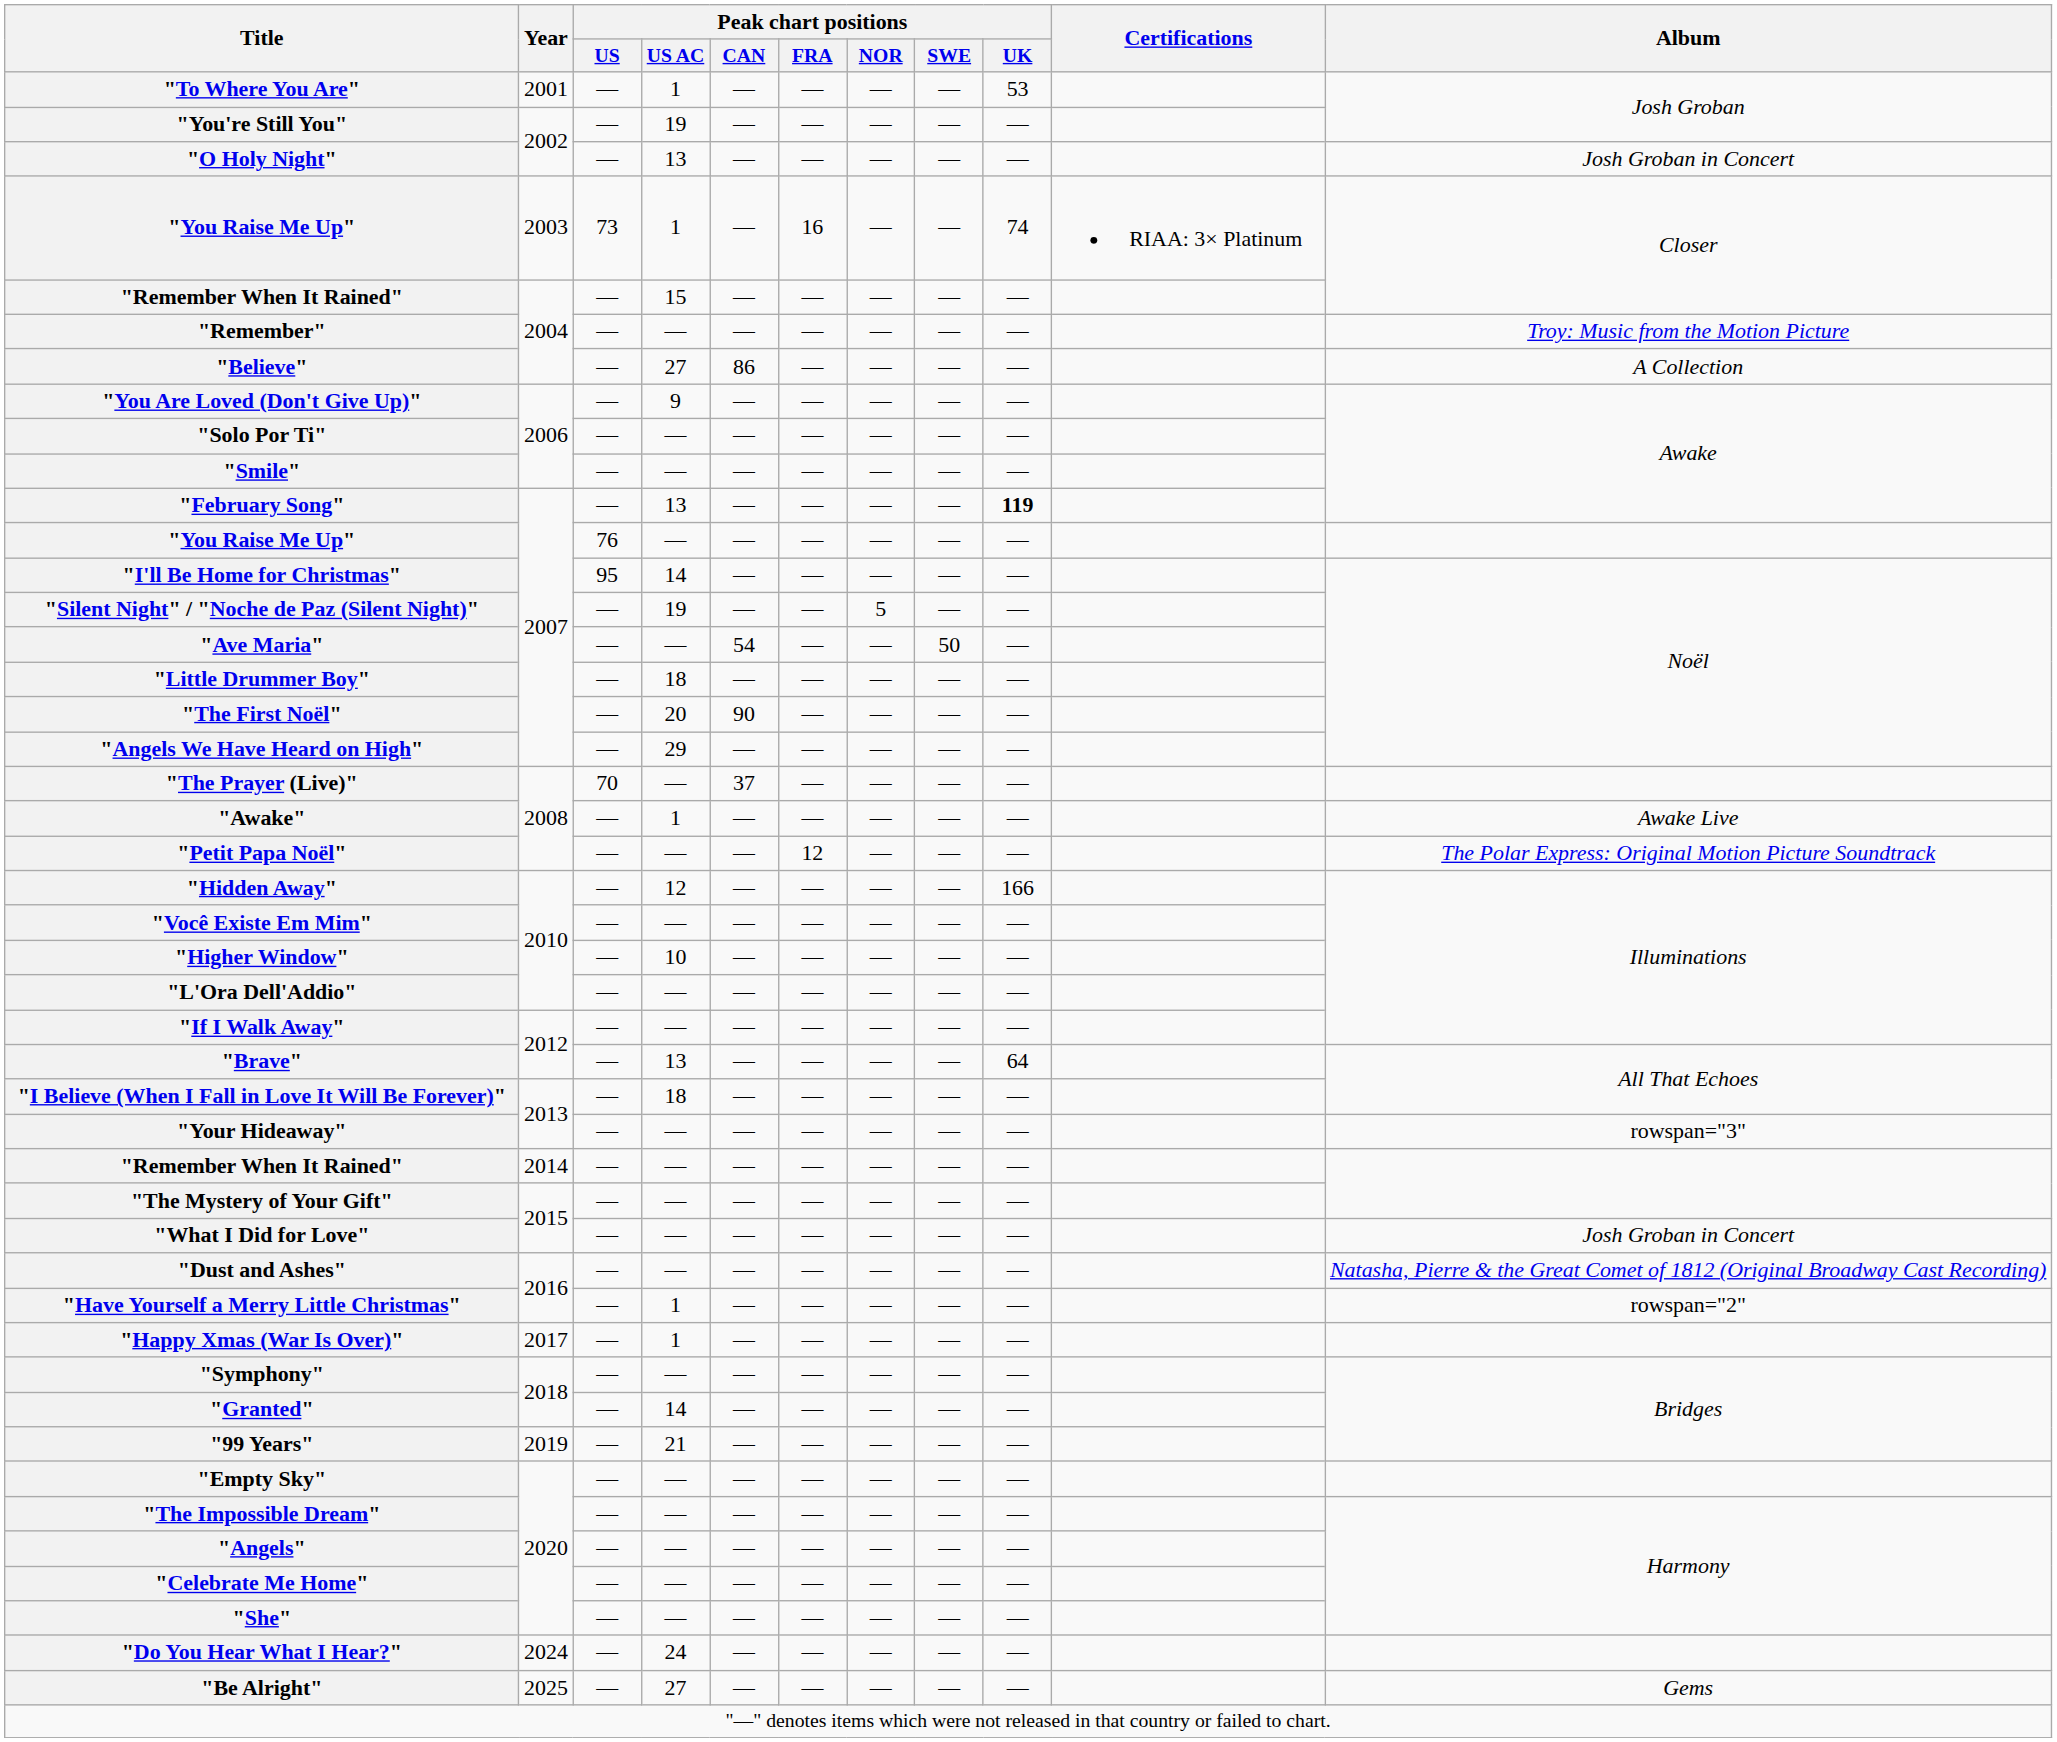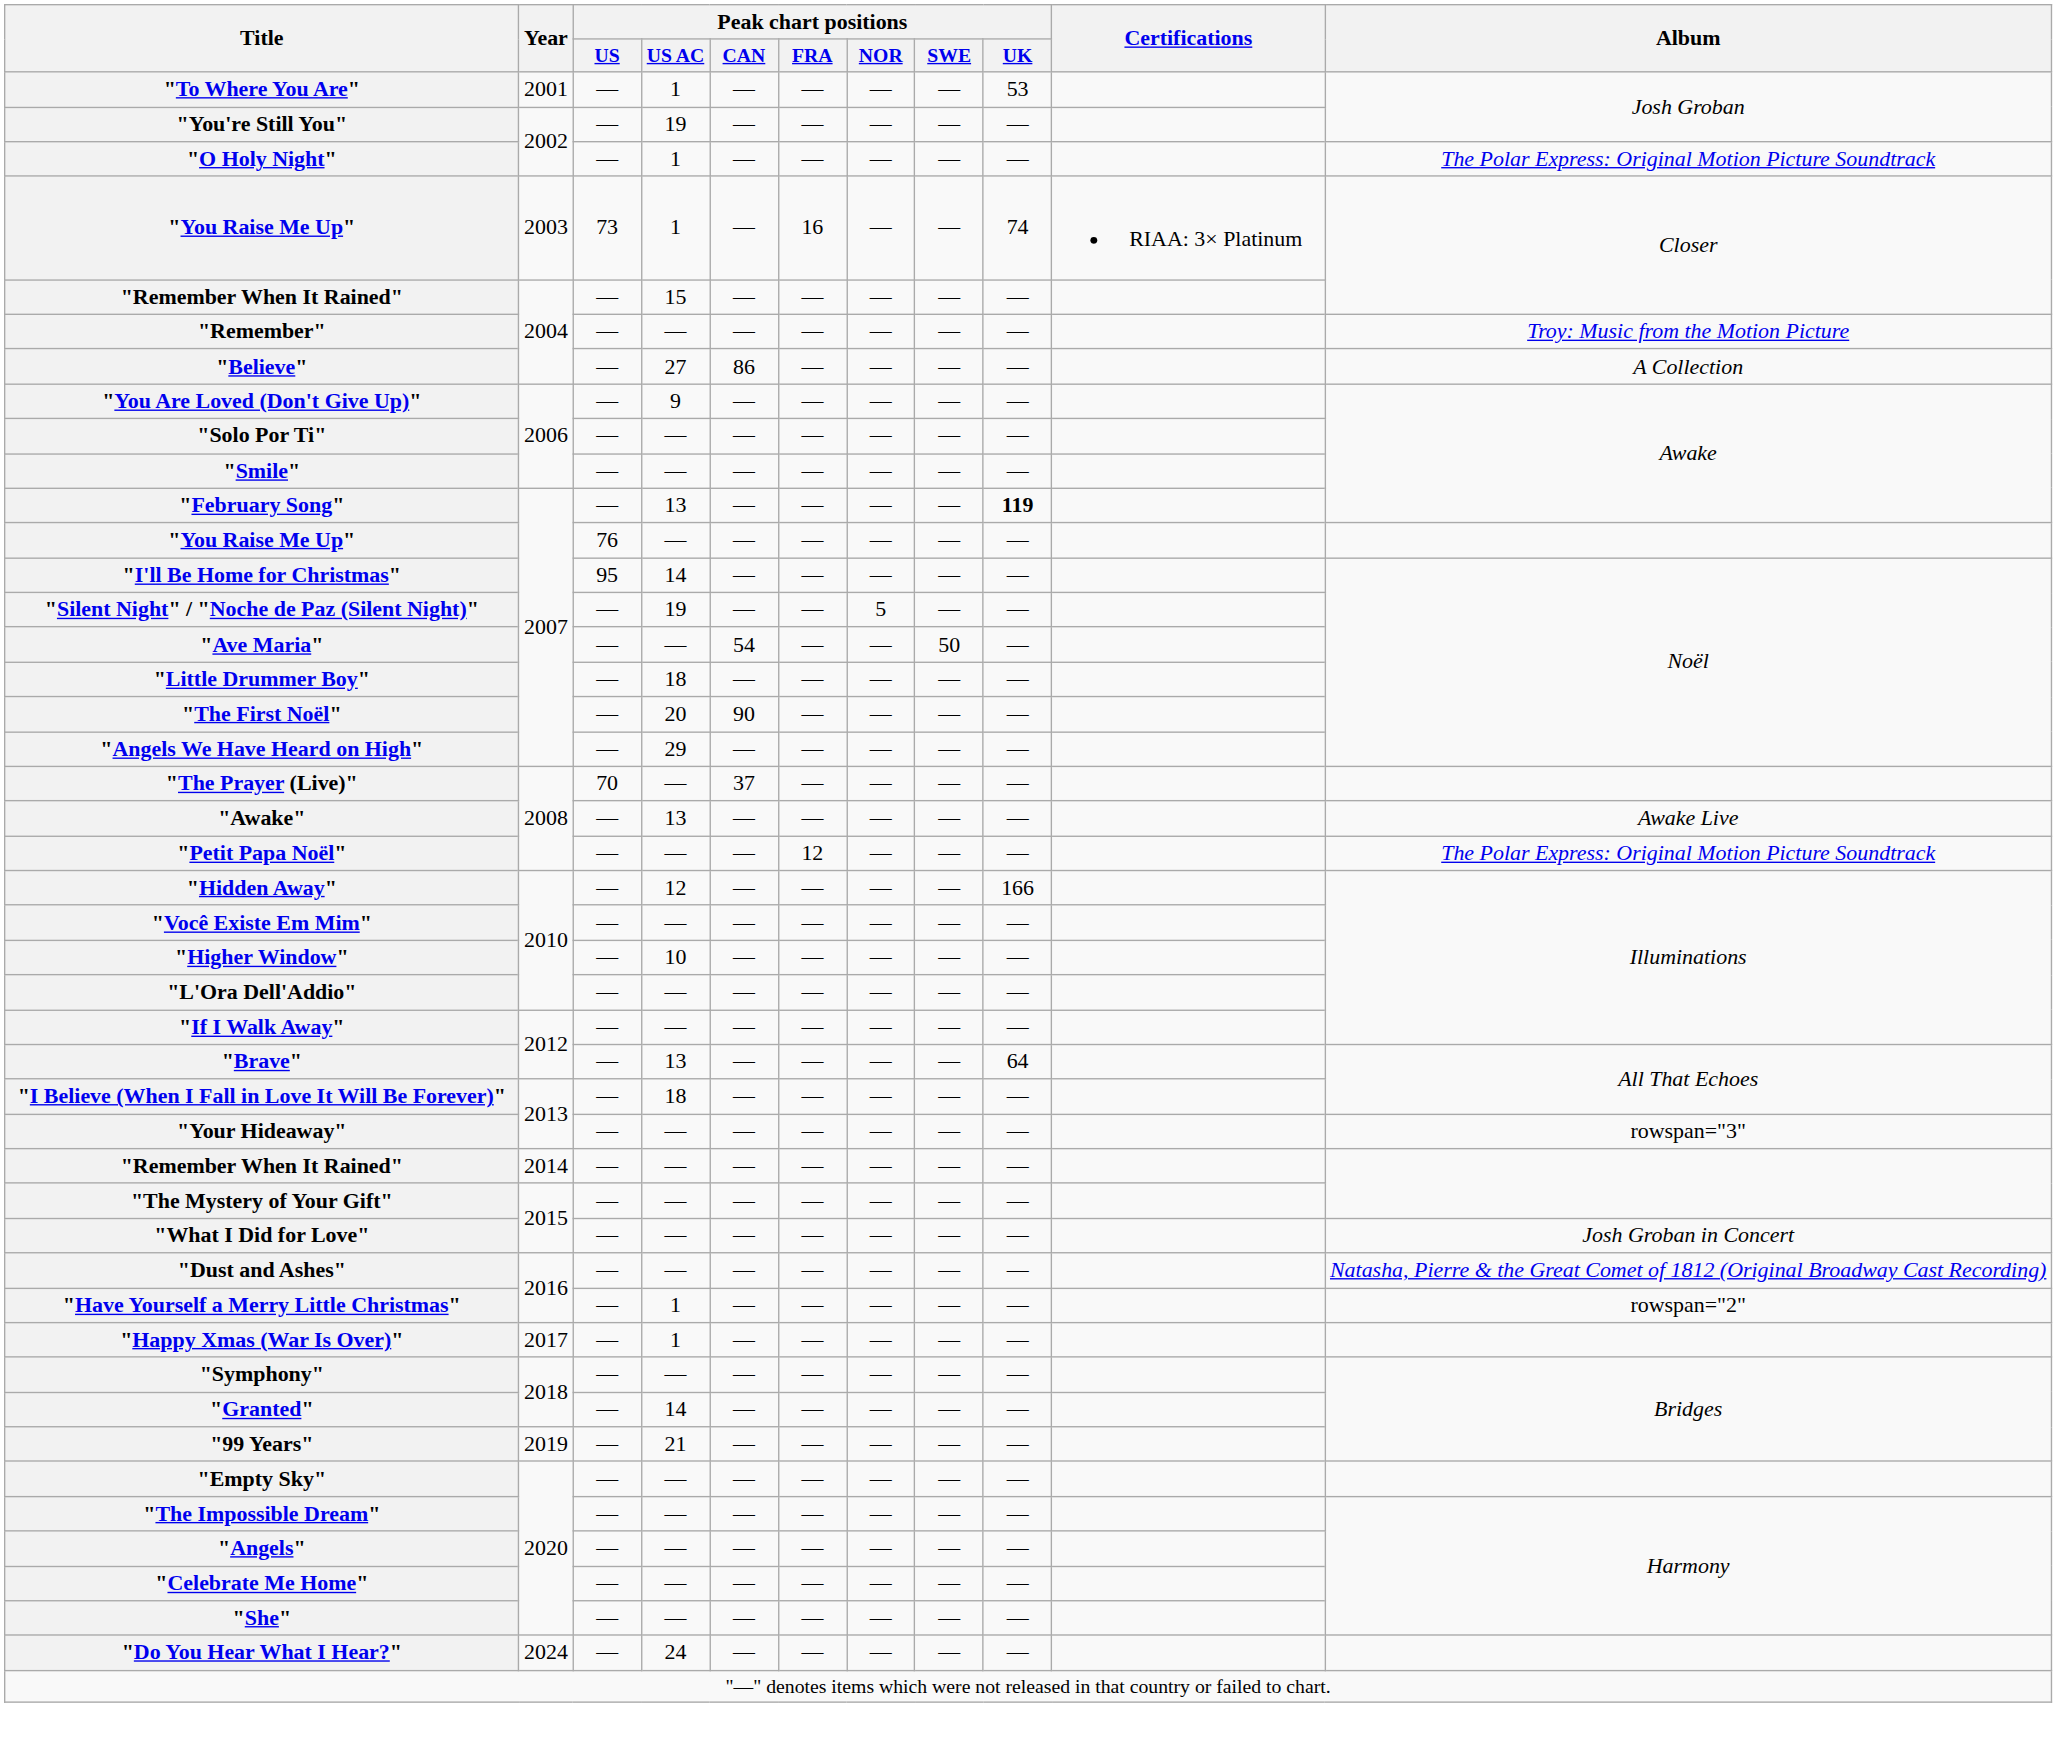(676, 158) 13 -> (676, 158) 1
(1688, 158) Josh Groban in Concert -> (1688, 158) The Polar Express: Original Motion Picture Soundtrack
(676, 818) 1 -> (676, 818) 13
- row: (262, 1687)
